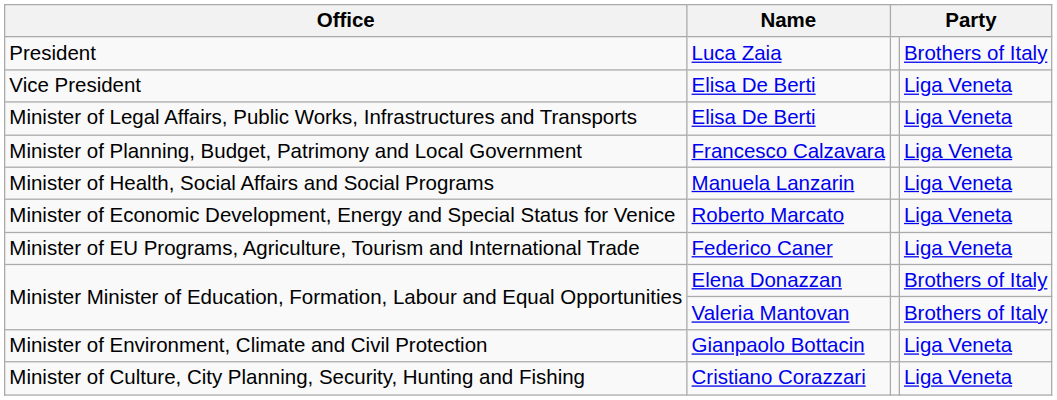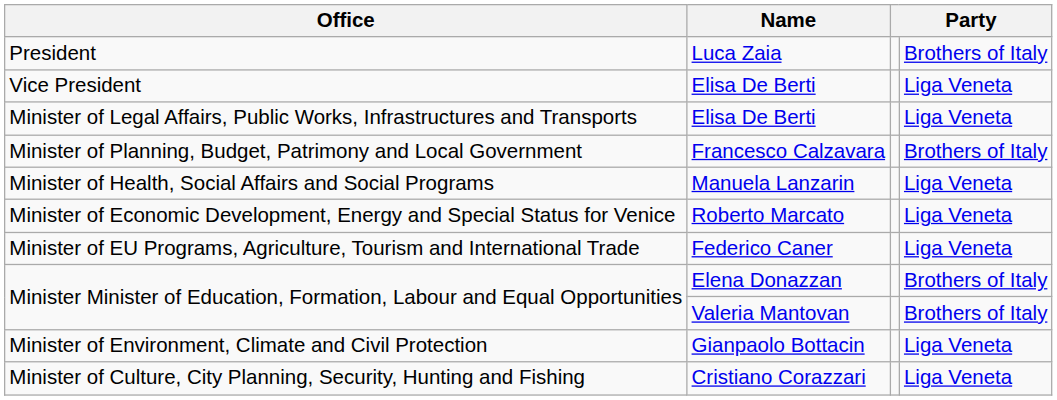(958, 150) Liga Veneta -> (976, 150) Brothers of Italy
